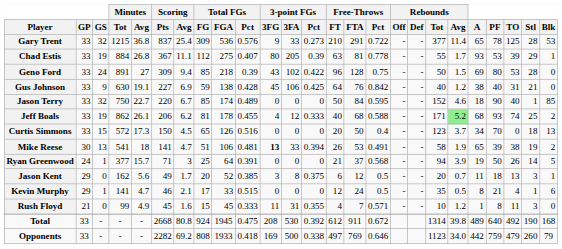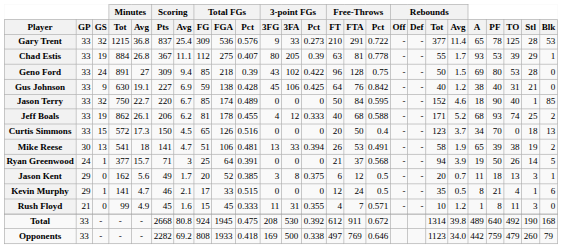(460, 117) lightgreen background -> (460, 117) no background
(275, 147) bold -> (275, 147) normal
